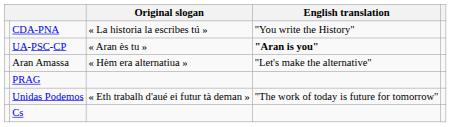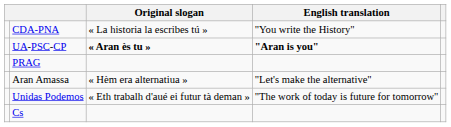(118, 46) normal -> (120, 46) bold
rows swapped: (26, 79) <-> (41, 63)
